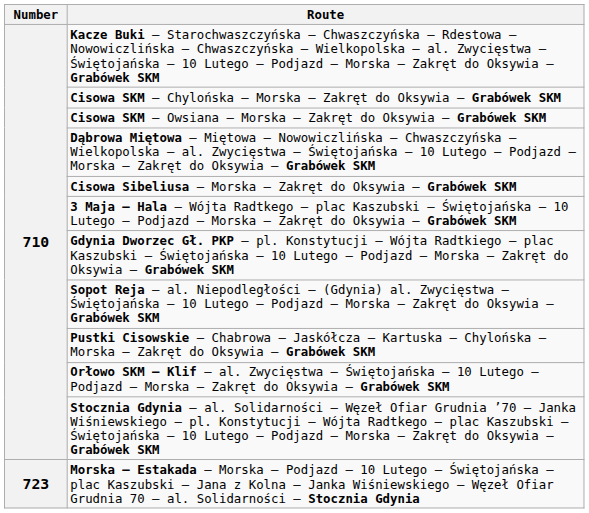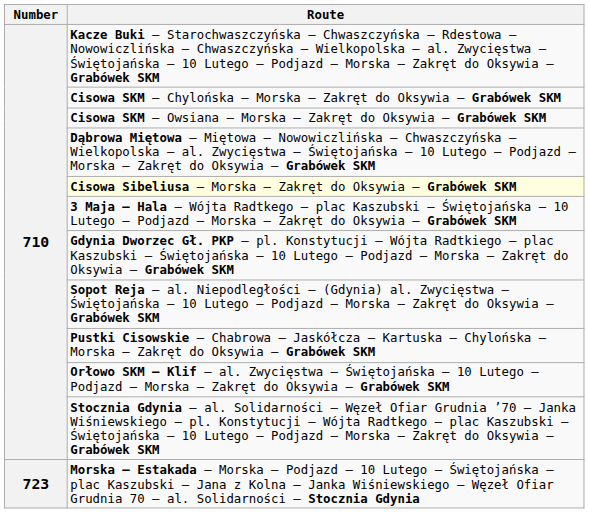(293, 186) no background -> (293, 186) lightyellow background
